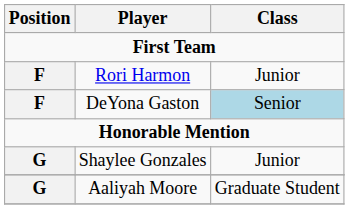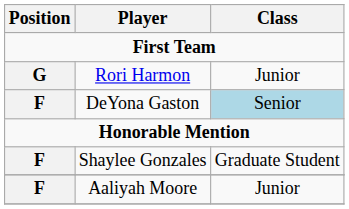(40, 75) F -> (40, 75) G
(40, 160) G -> (40, 160) F
(277, 160) Junior -> (277, 160) Graduate Student
(40, 189) G -> (40, 189) F
(277, 189) Graduate Student -> (277, 189) Junior
